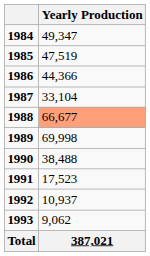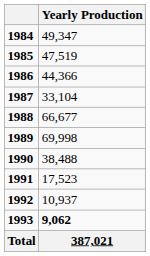(60, 117) lightsalmon background -> (60, 117) no background
(56, 220) normal -> (56, 220) bold
